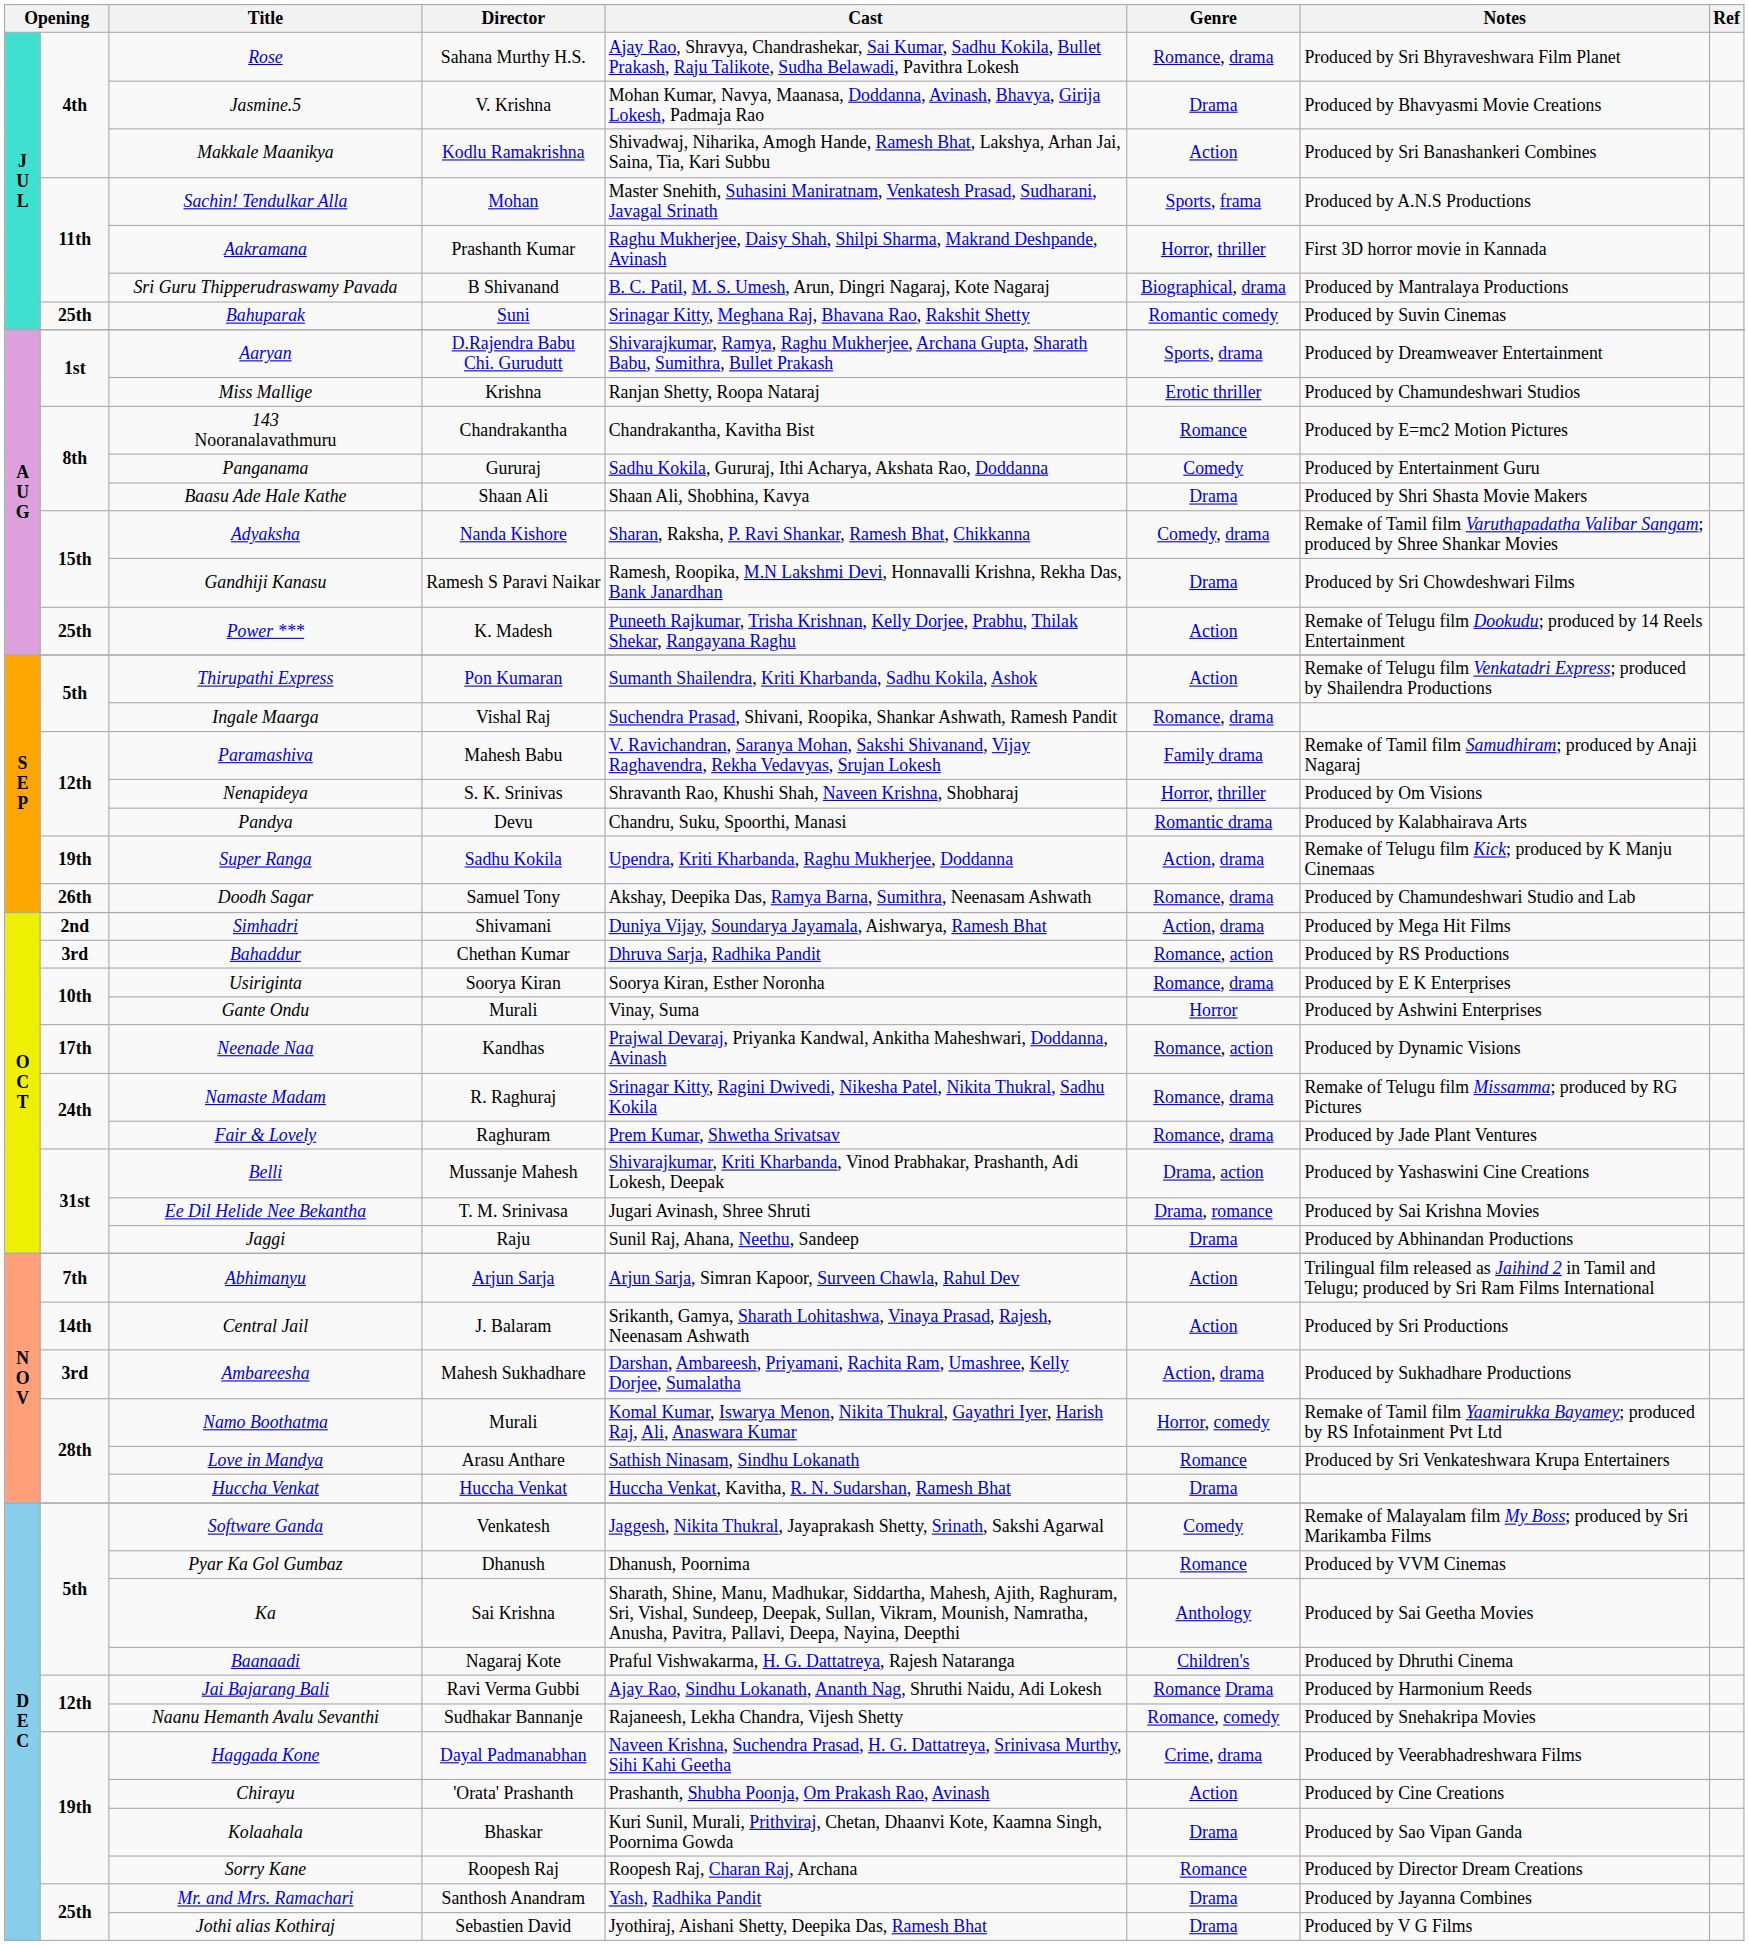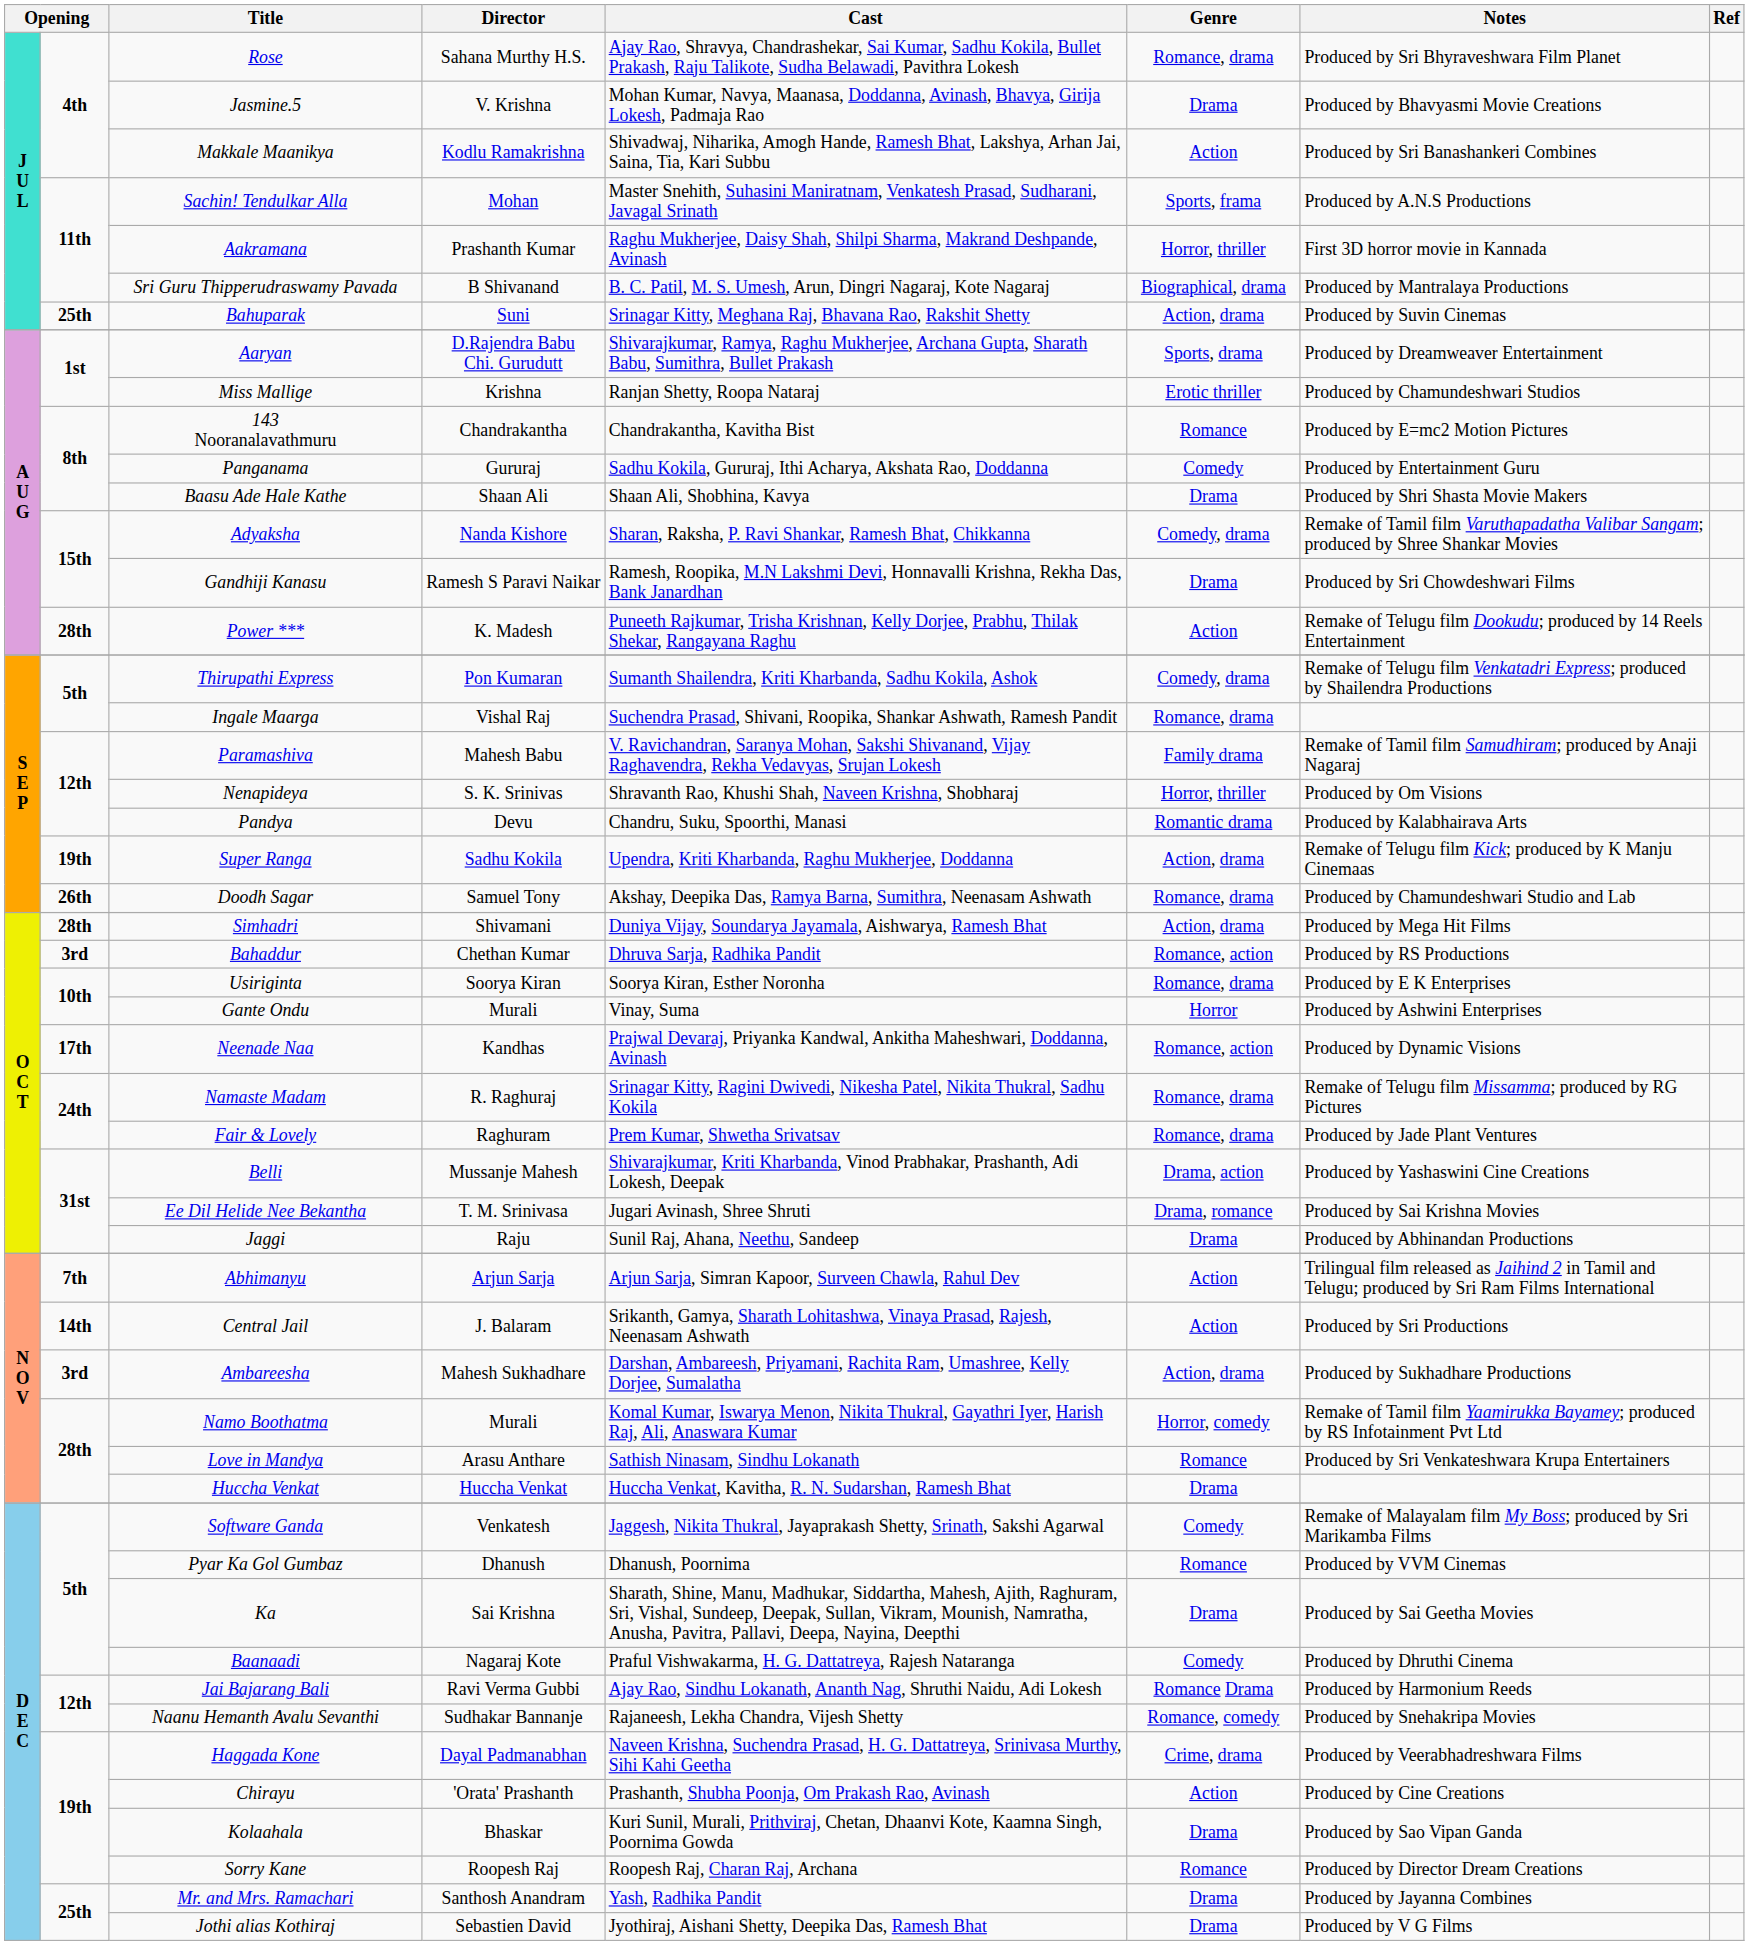(1213, 315) Romantic comedy -> (1213, 315) Action, drama
(75, 630) 25th -> (75, 630) 28th
(1213, 679) Action -> (1213, 679) Comedy, drama
(75, 926) 2nd -> (75, 926) 28th
(1213, 1612) Anthology -> (1213, 1612) Drama
(1213, 1661) Children's -> (1213, 1661) Comedy
